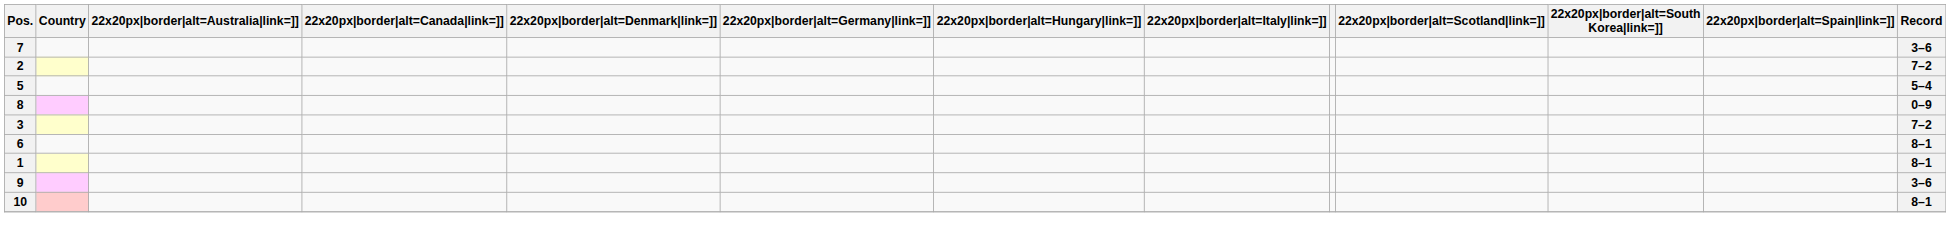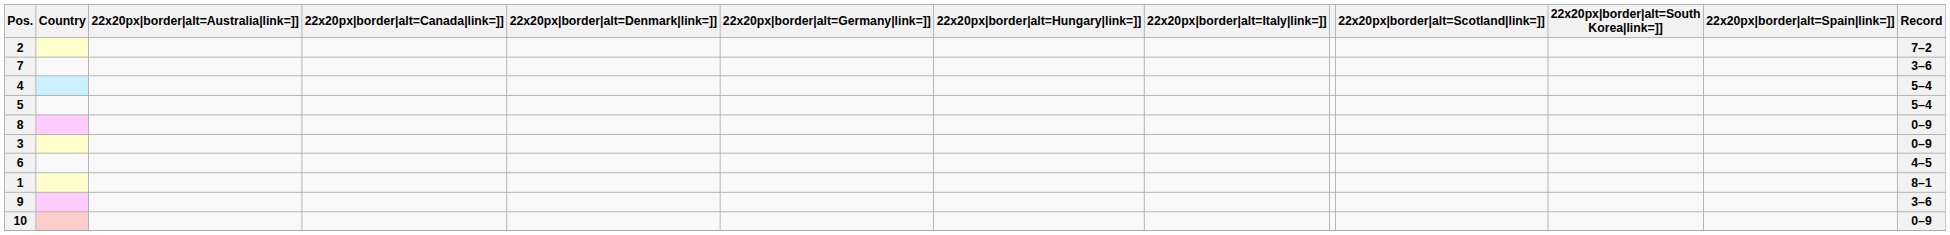rows swapped: (20, 47) <-> (20, 67)
+ row: (20, 86)
(1922, 125) 7–2 -> (1922, 144) 0–9
(1922, 144) 8–1 -> (1922, 163) 4–5
(1922, 202) 8–1 -> (1922, 221) 0–9
